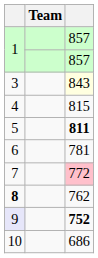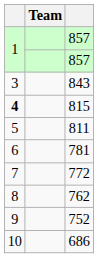(79, 83) lightyellow background -> (79, 83) no background
(15, 106) normal -> (15, 106) bold
(79, 128) bold -> (79, 128) normal
(79, 173) pink background -> (79, 173) no background
(15, 196) bold -> (15, 196) normal
(15, 219) lavender background -> (15, 219) no background
(79, 219) bold -> (79, 219) normal
